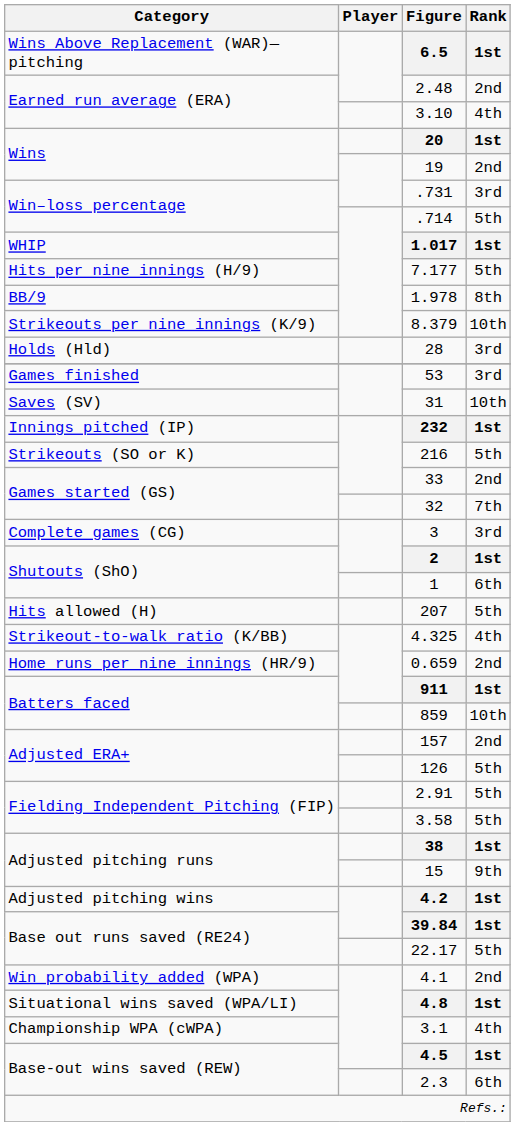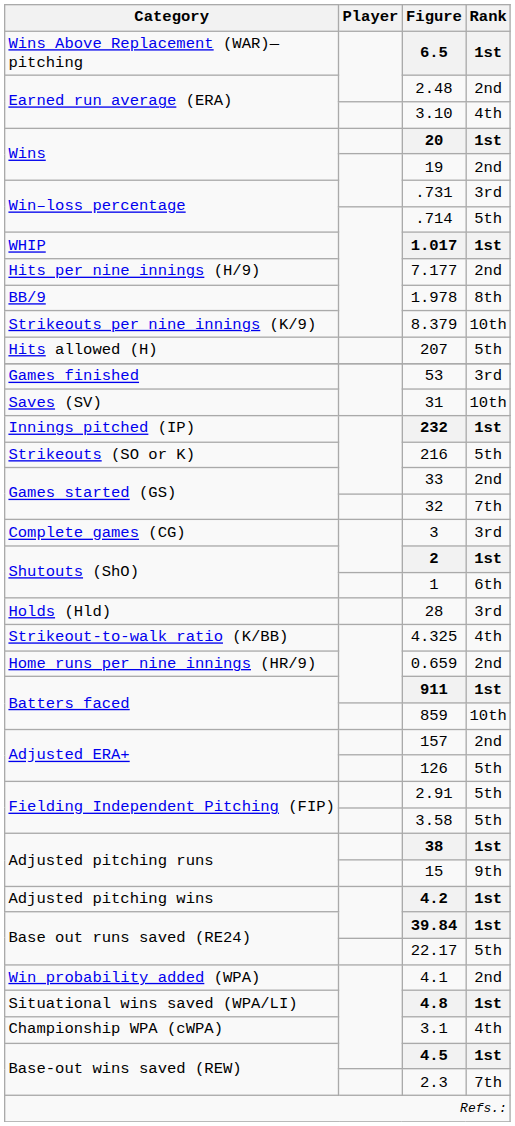(488, 271) 5th -> (488, 271) 2nd
rows swapped: (434, 350) <-> (434, 611)
(488, 1082) 6th -> (488, 1082) 7th
